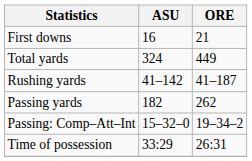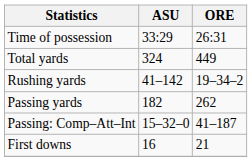rows swapped: (39, 37) <-> (60, 145)
(216, 80) 41–187 -> (220, 80) 19–34–2
(220, 123) 19–34–2 -> (216, 123) 41–187
